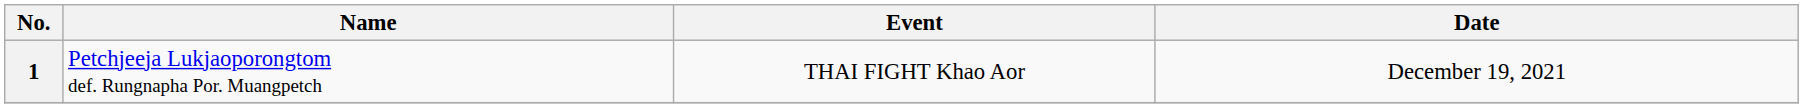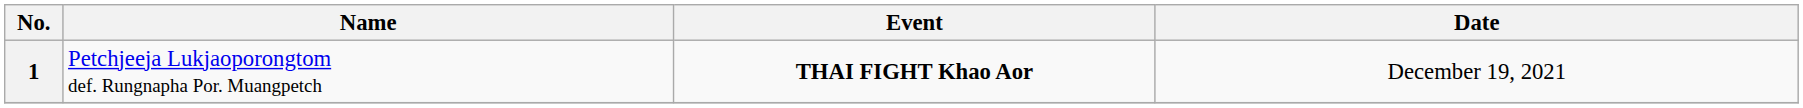(914, 71) normal -> (914, 71) bold
